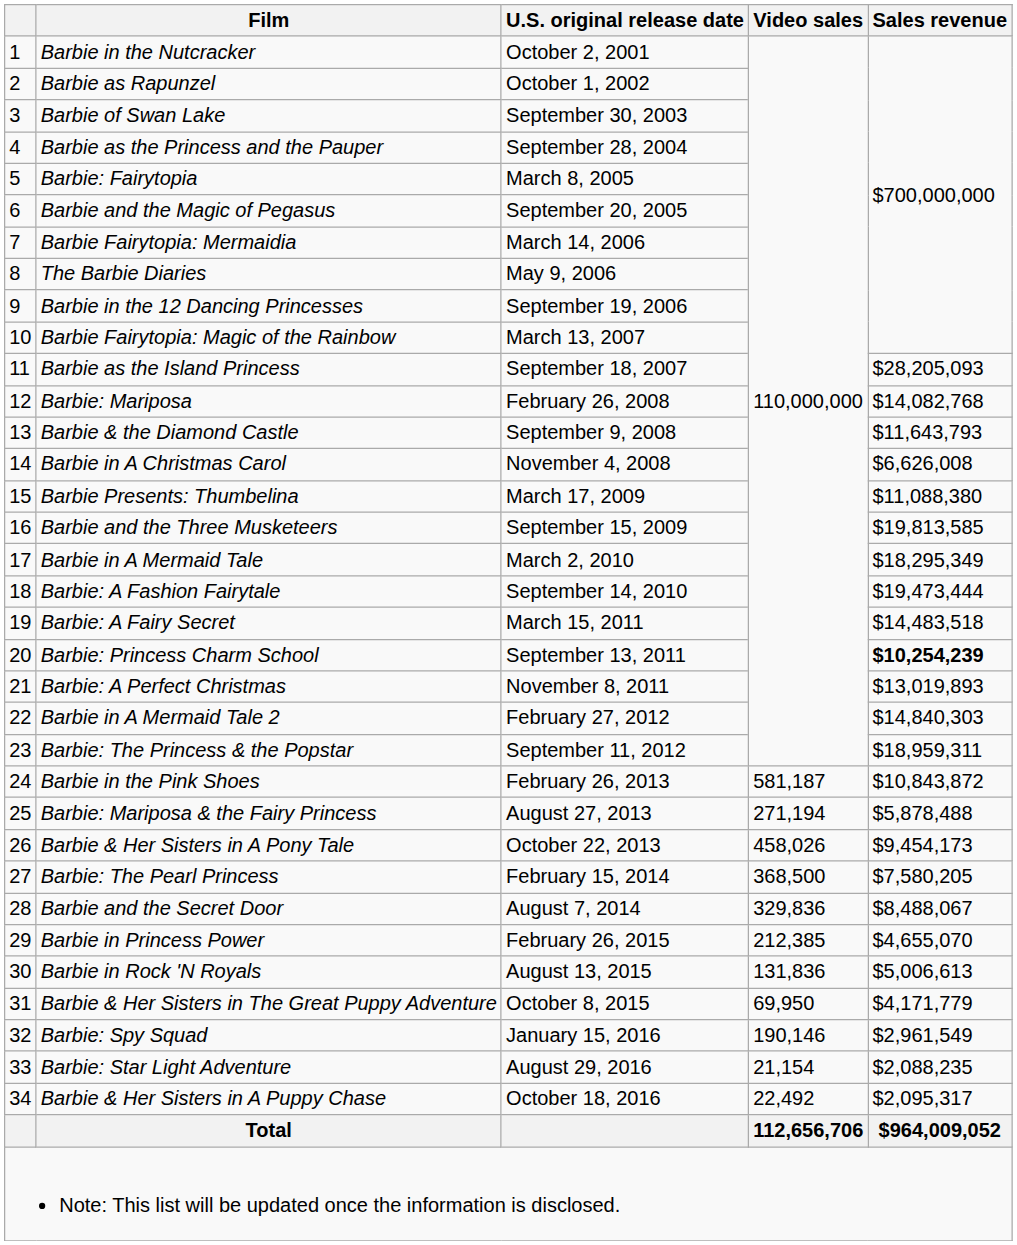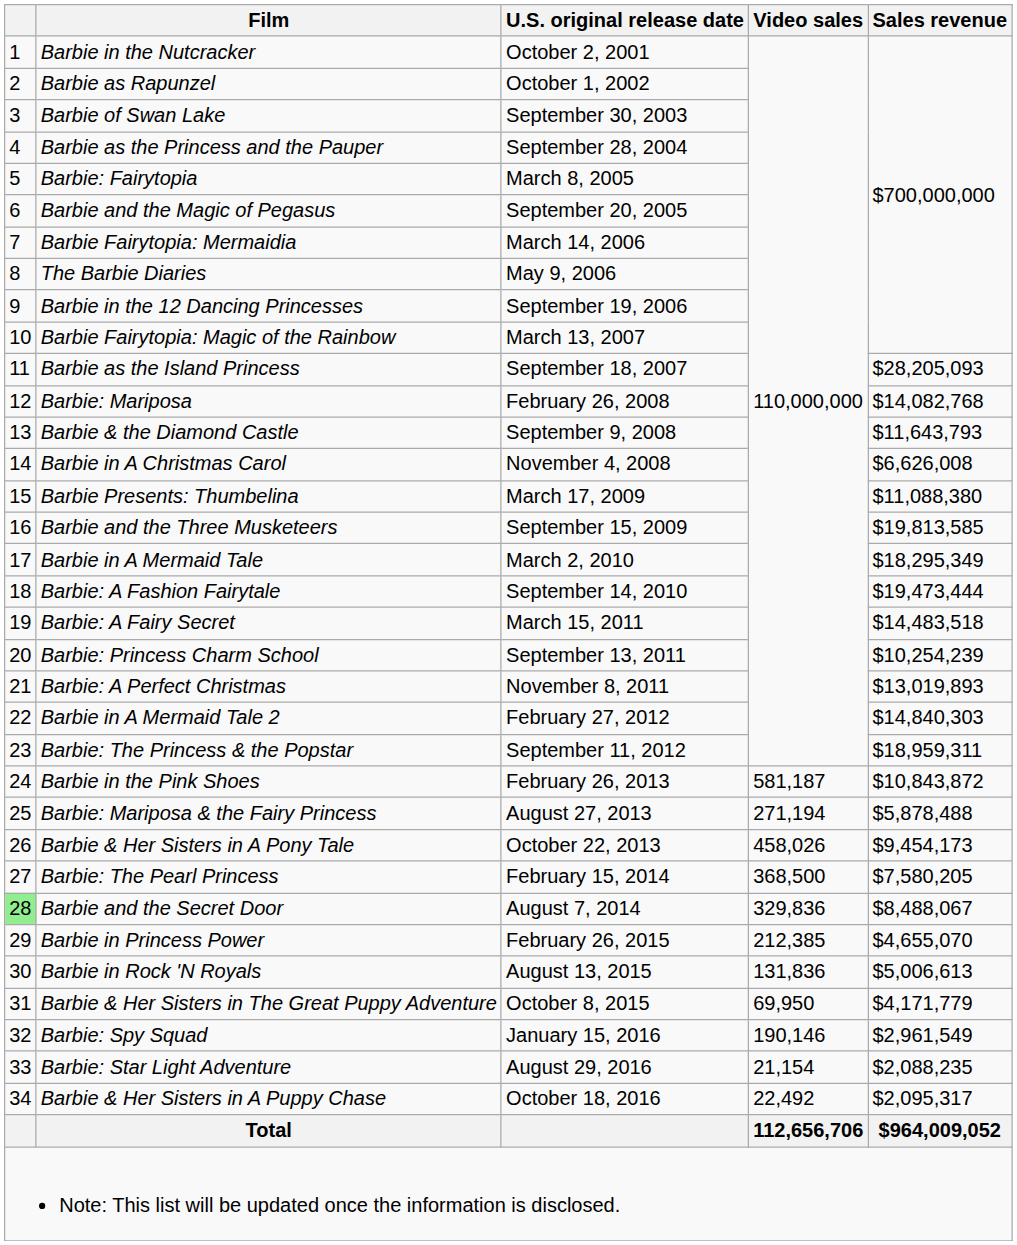(928, 654) bold -> (928, 654) normal
(20, 908) no background -> (20, 908) lightgreen background
